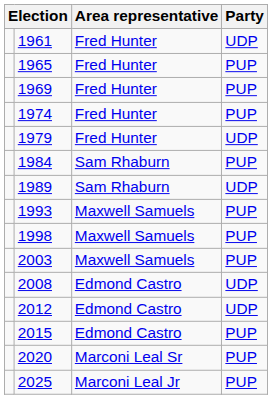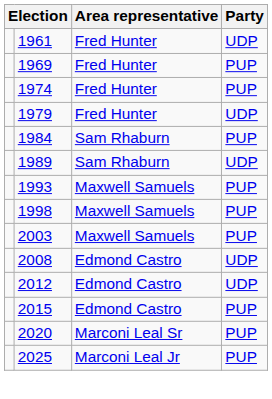- row: (35, 65)
